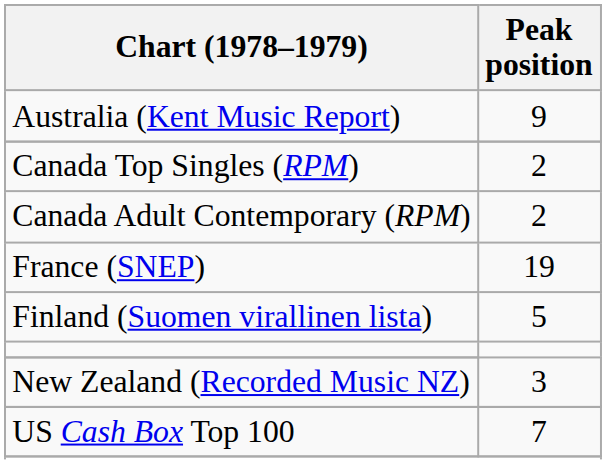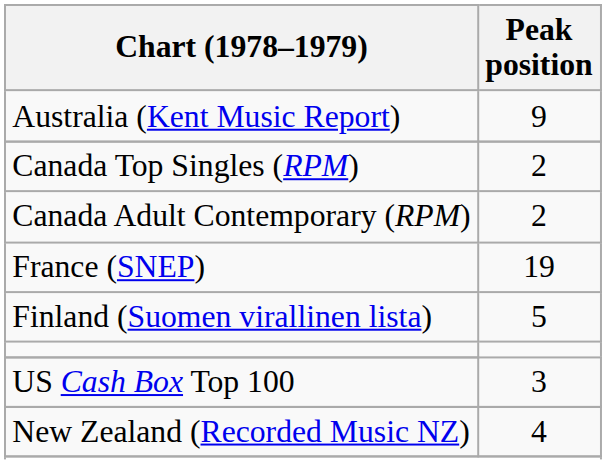(241, 381) New Zealand (Recorded Music NZ) -> (153, 381) US Cash Box Top 100
(153, 431) US Cash Box Top 100 -> (241, 431) New Zealand (Recorded Music NZ)
(539, 431) 7 -> (539, 431) 4
